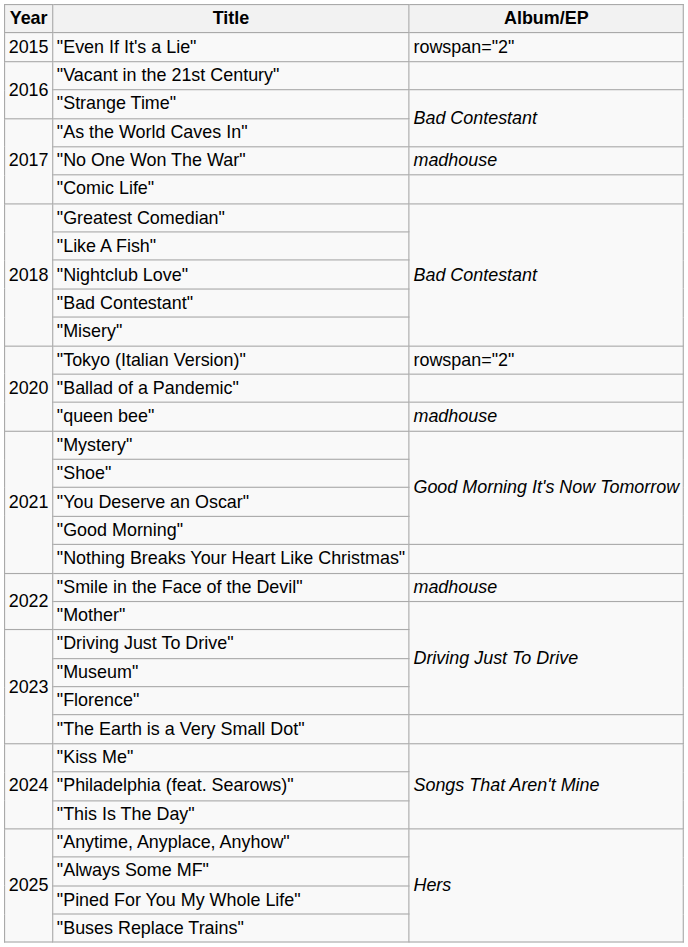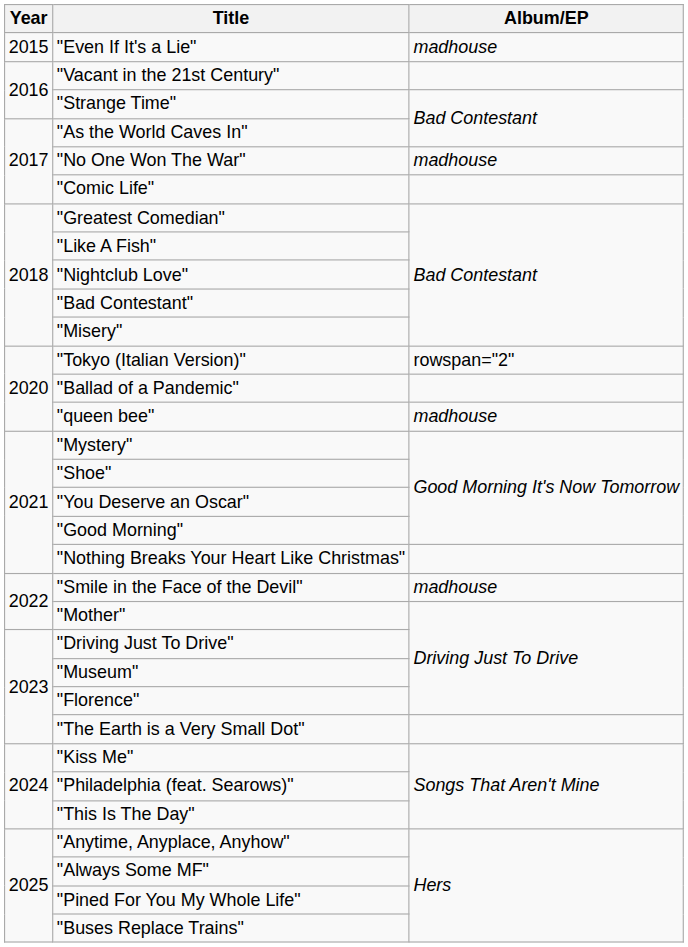(464, 47) rowspan="2" -> (455, 47) madhouse
